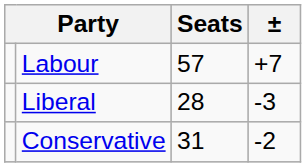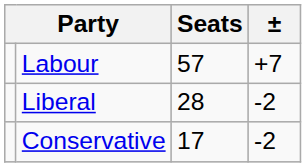(265, 102) -3 -> (265, 102) -2
(191, 141) 31 -> (191, 141) 17
